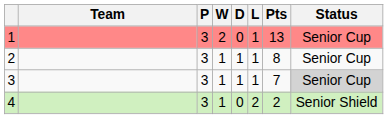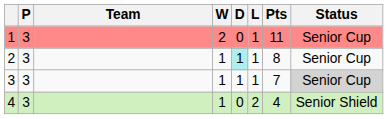columns swapped: (108, 15) <-> (205, 15)
(277, 37) 13 -> (277, 37) 11
(240, 59) no background -> (240, 59) paleturquoise background
(277, 102) 2 -> (277, 102) 4
